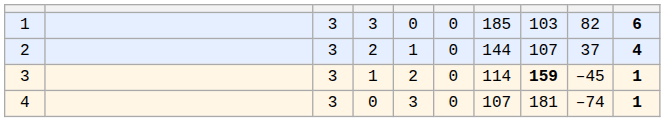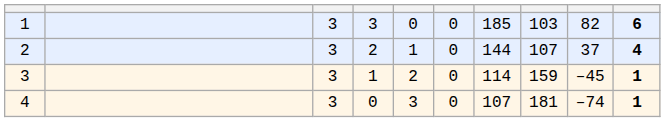(544, 78) bold -> (544, 78) normal
